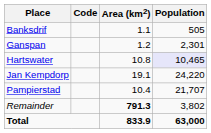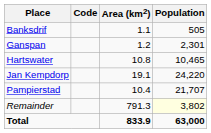(190, 60) lavender background -> (190, 60) no background
(139, 106) bold -> (139, 106) normal
(193, 106) no background -> (193, 106) lightyellow background
